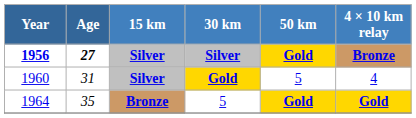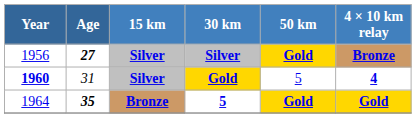(35, 55) bold -> (35, 55) normal
(35, 78) normal -> (35, 78) bold
(374, 78) normal -> (374, 78) bold
(88, 101) normal -> (88, 101) bold
(223, 101) normal -> (223, 101) bold
